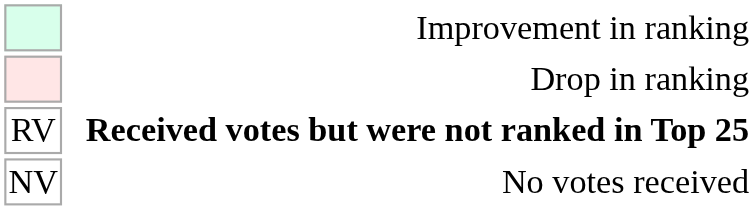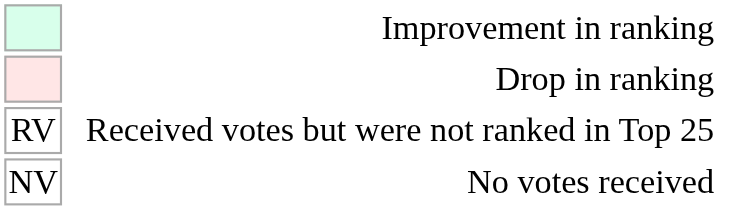(417, 129) bold -> (400, 129) normal
